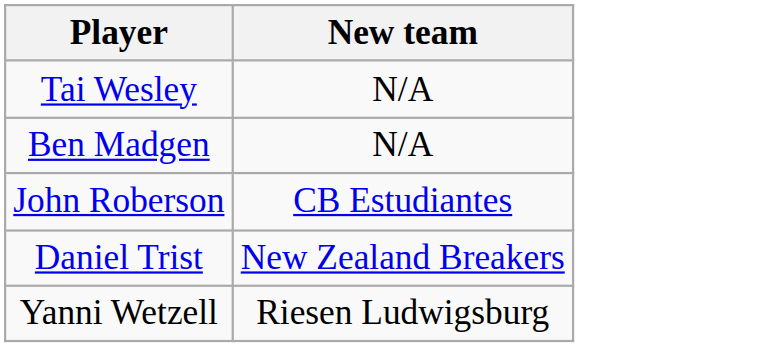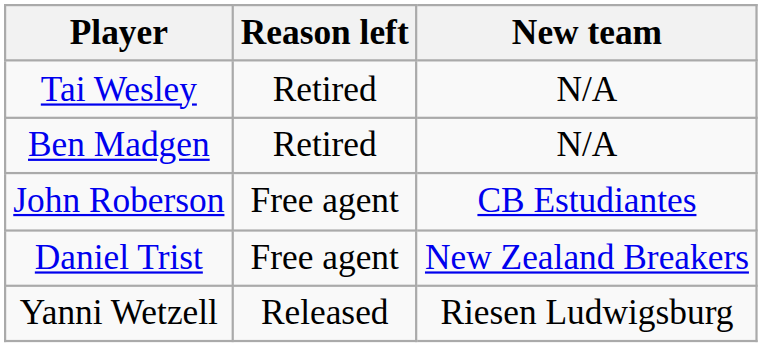+ column: (325, 32)
